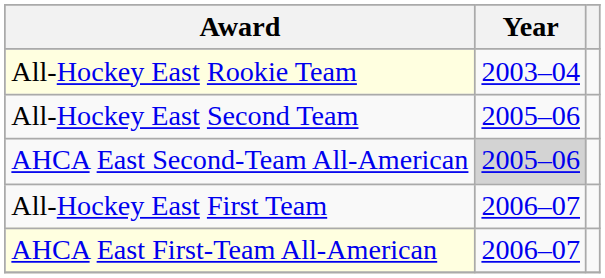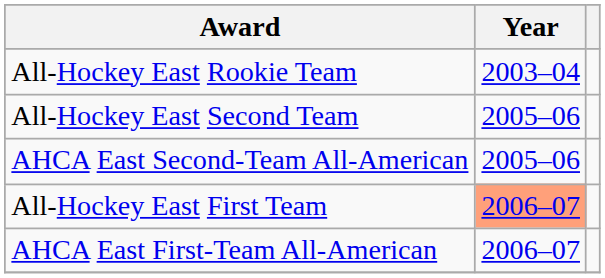(184, 71) lightyellow background -> (184, 71) no background
(531, 160) lightgrey background -> (531, 160) no background
(531, 205) no background -> (531, 205) lightsalmon background
(224, 250) lightyellow background -> (224, 250) no background
